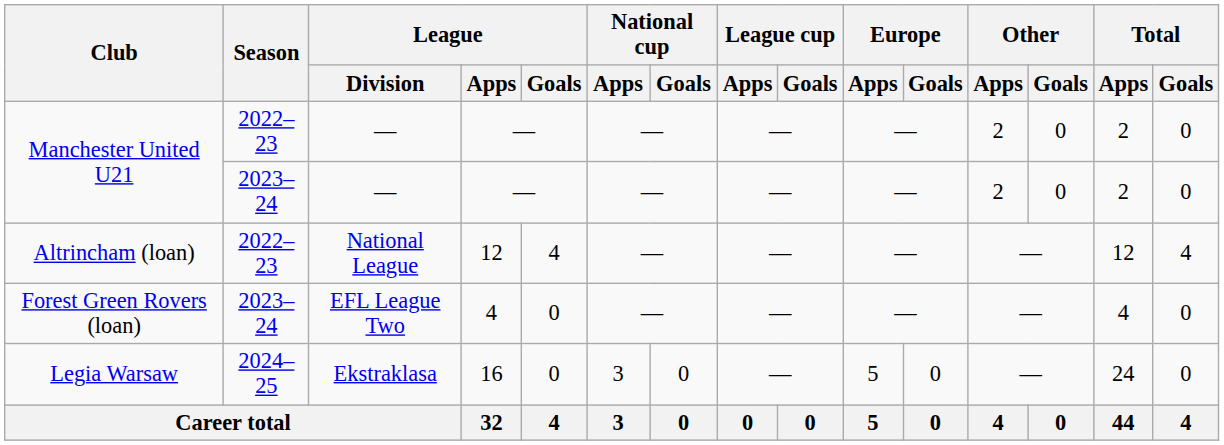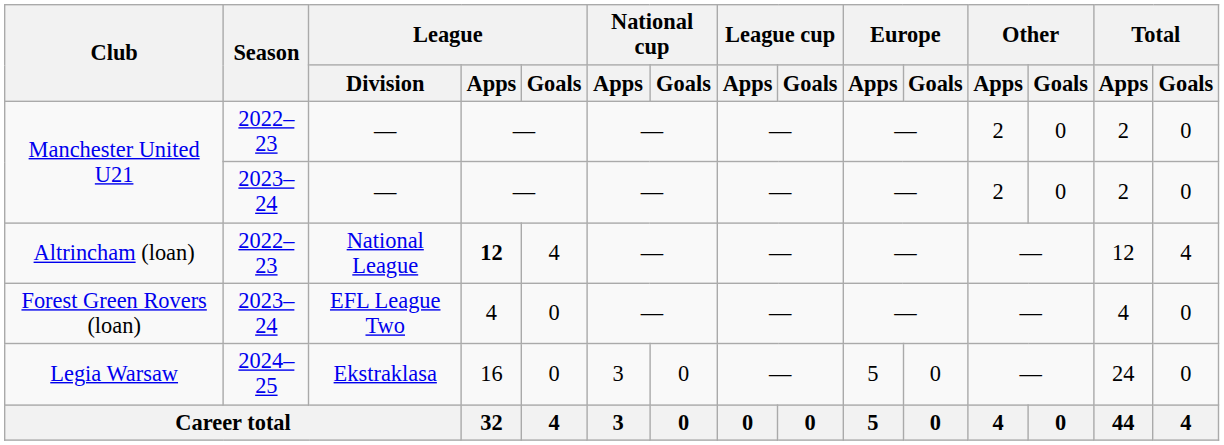(491, 252) normal -> (491, 252) bold
